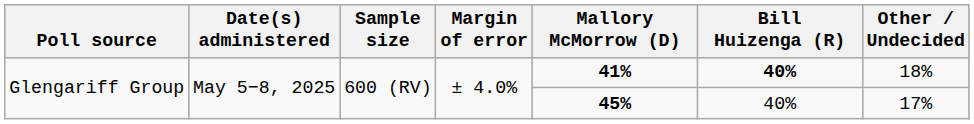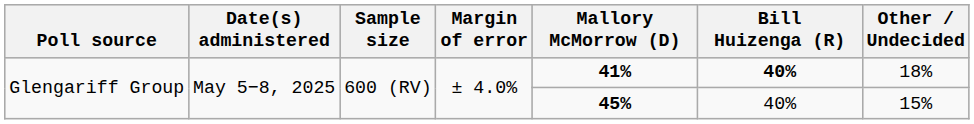(916, 103) 17% -> (916, 103) 15%
